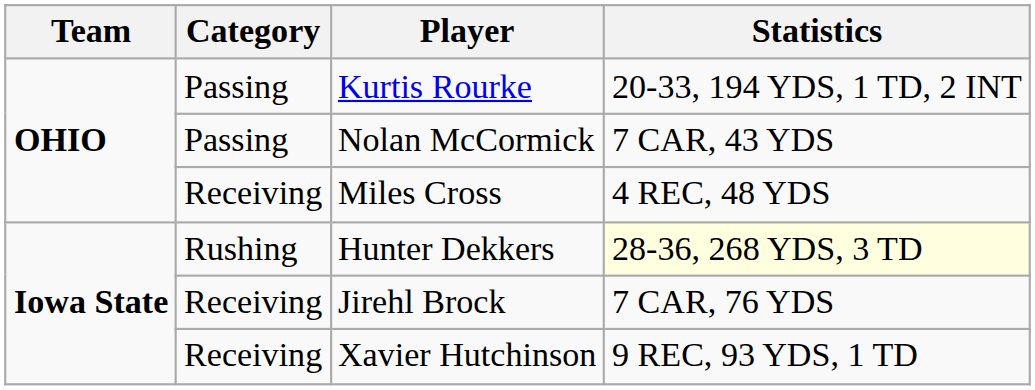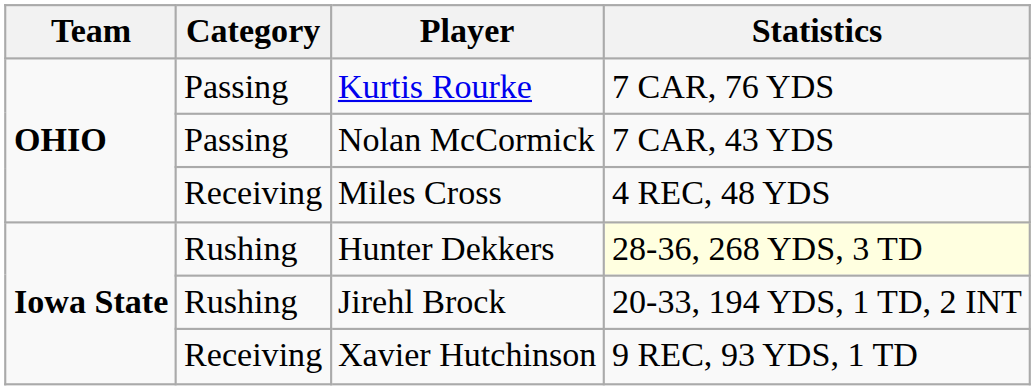(817, 85) 20-33, 194 YDS, 1 TD, 2 INT -> (723, 85) 7 CAR, 76 YDS
(253, 301) Receiving -> (241, 301) Rushing
(723, 301) 7 CAR, 76 YDS -> (817, 301) 20-33, 194 YDS, 1 TD, 2 INT
